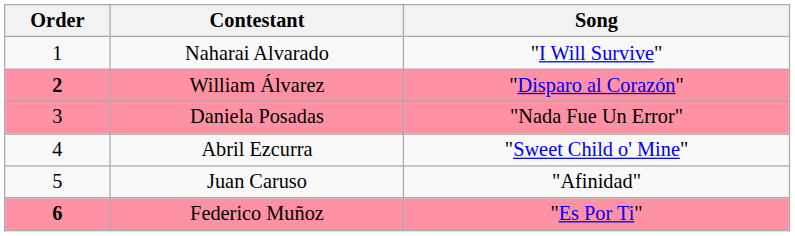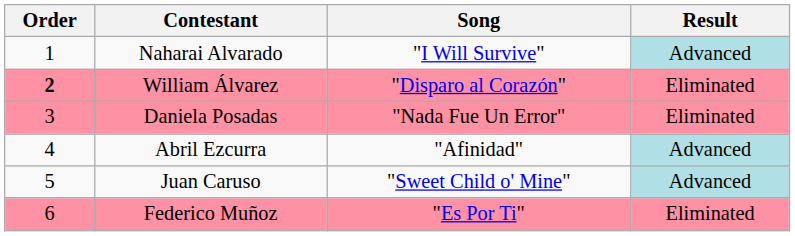+ column: (710, 20)
(597, 149) "Sweet Child o' Mine" -> (479, 149) "Afinidad"
(597, 181) "Afinidad" -> (479, 181) "Sweet Child o' Mine"
(57, 213) bold -> (50, 213) normal
